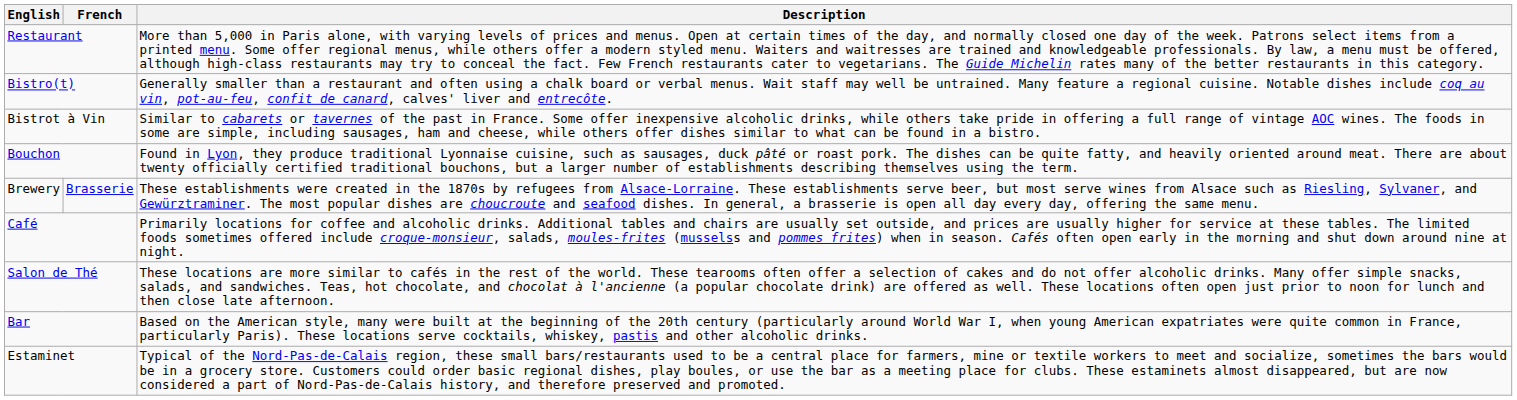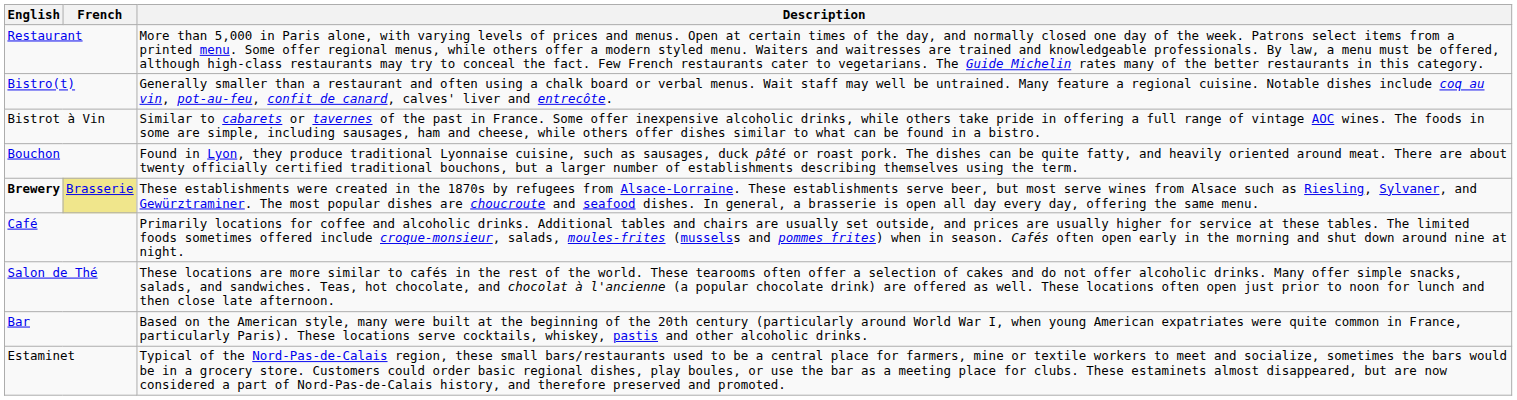(34, 188) normal -> (34, 188) bold
(100, 188) no background -> (100, 188) khaki background
